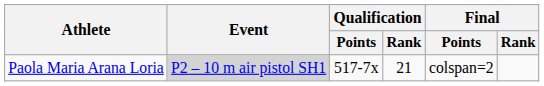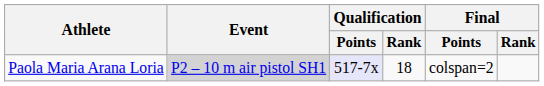(356, 68) no background -> (356, 68) lavender background
(404, 68) 21 -> (404, 68) 18
